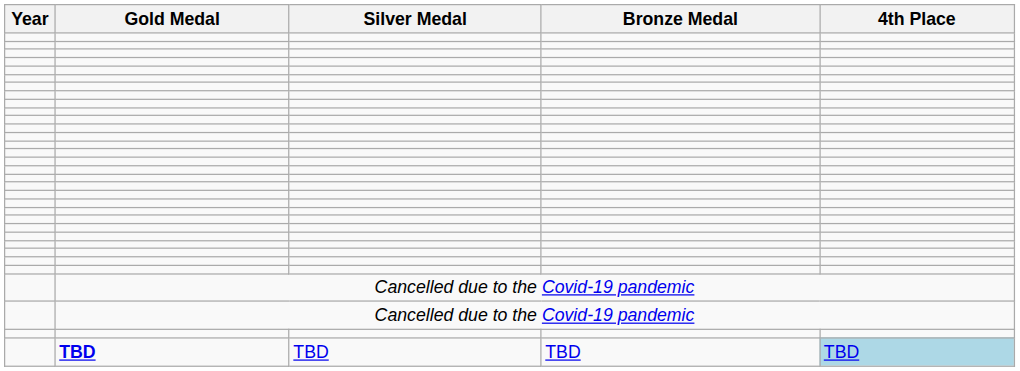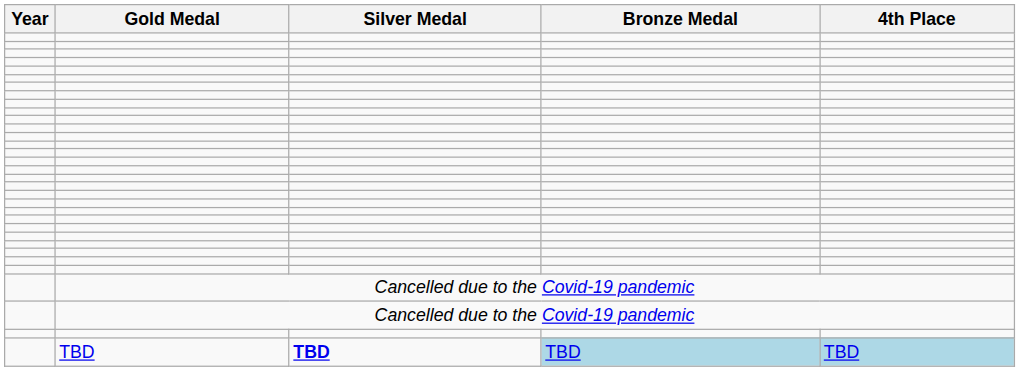(77, 352) bold -> (77, 352) normal
(311, 352) normal -> (312, 352) bold
(563, 352) no background -> (563, 352) lightblue background
